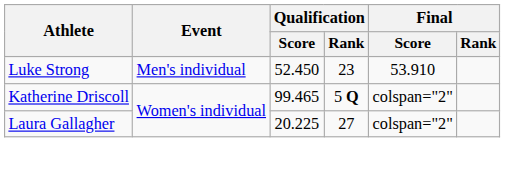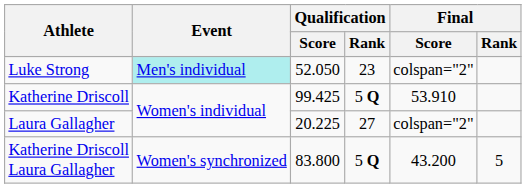(191, 70) no background -> (191, 70) paleturquoise background
(297, 70) 52.450 -> (318, 70) 52.050
(413, 70) 53.910 -> (433, 70) colspan="2"
(297, 97) 99.465 -> (318, 97) 99.425
(413, 97) colspan="2" -> (433, 97) 53.910
+ row: (69, 160)
